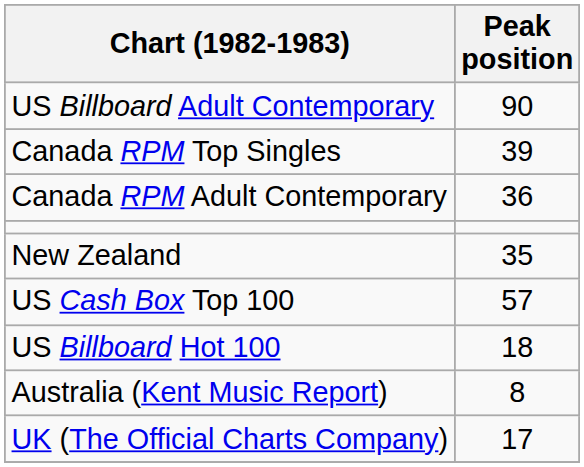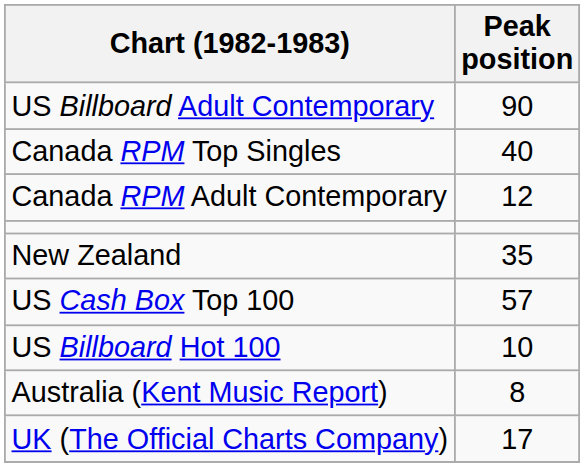(517, 151) 39 -> (517, 151) 40
(517, 196) 36 -> (517, 196) 12
(517, 347) 18 -> (517, 347) 10
